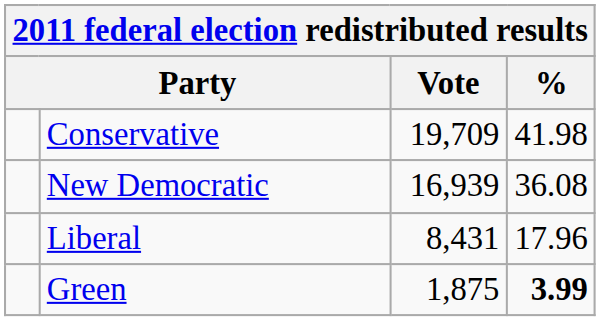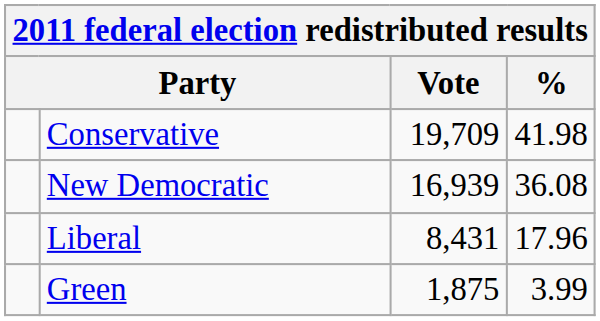(559, 289) bold -> (559, 289) normal
